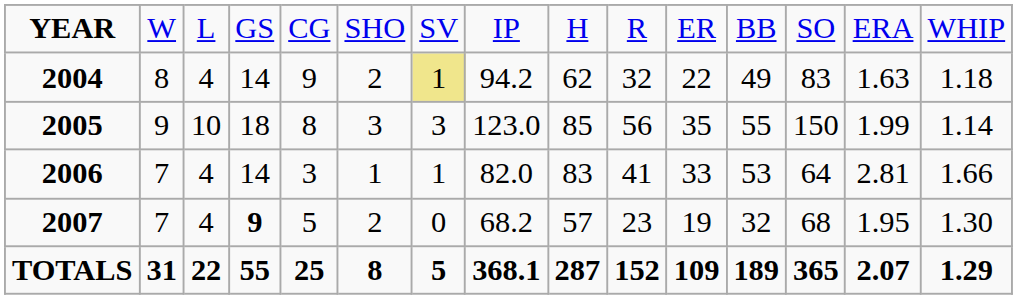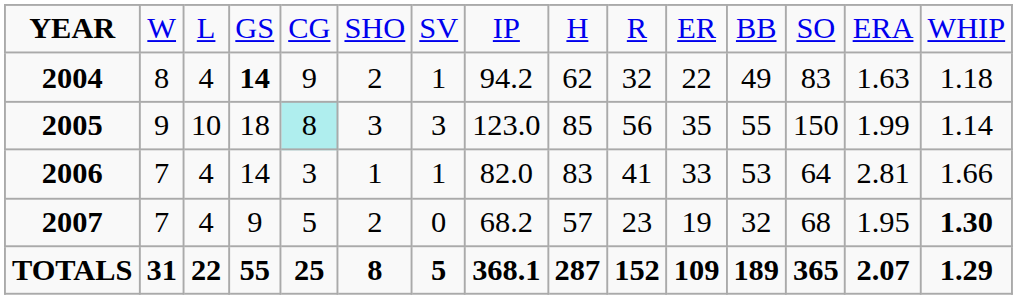(255, 76) normal -> (255, 76) bold
(439, 76) khaki background -> (439, 76) no background
(309, 125) no background -> (309, 125) paleturquoise background
(255, 221) bold -> (255, 221) normal
(966, 221) normal -> (966, 221) bold
